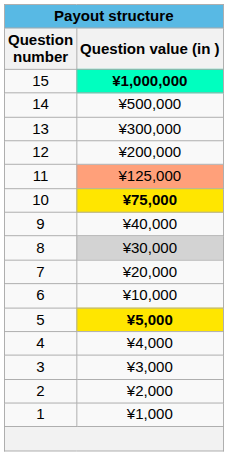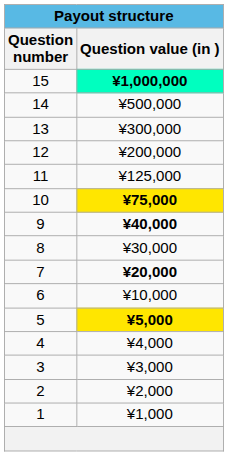(150, 176) lightsalmon background -> (150, 176) no background
(150, 224) normal -> (150, 224) bold
(150, 248) lightgrey background -> (150, 248) no background
(150, 271) normal -> (150, 271) bold
